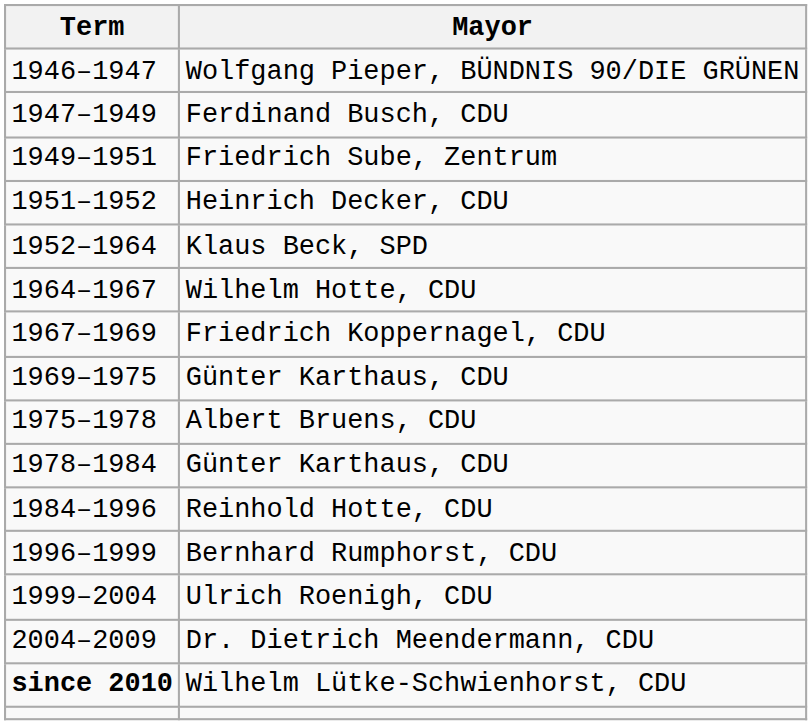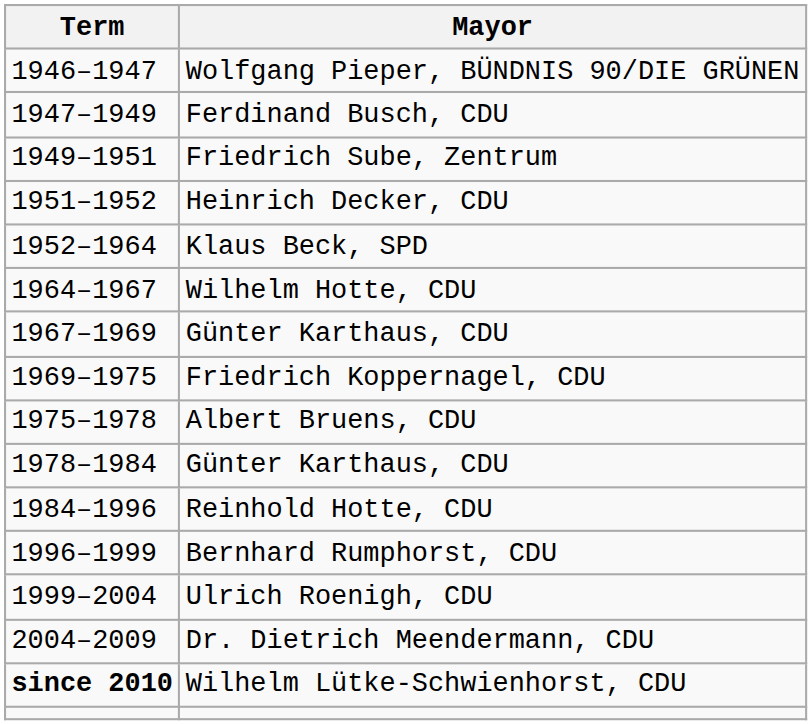(396, 334) Friedrich Koppernagel, CDU -> (347, 334) Günter Karthaus, CDU
(347, 378) Günter Karthaus, CDU -> (396, 378) Friedrich Koppernagel, CDU
